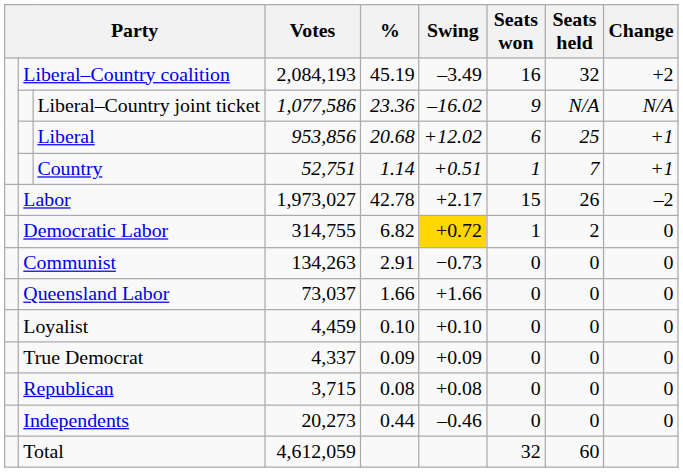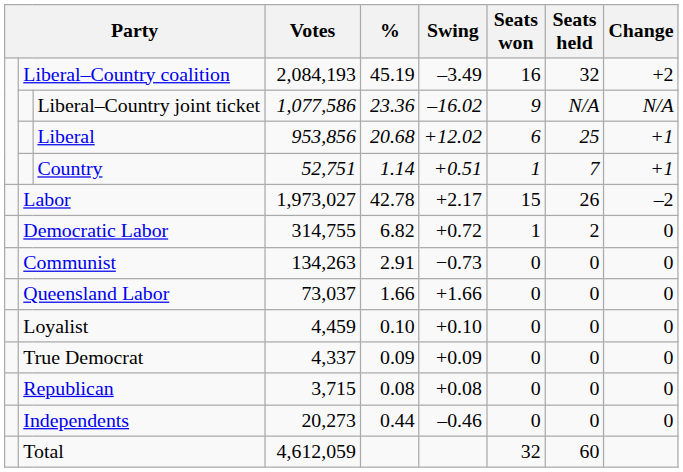(459, 231) gold background -> (459, 231) no background
